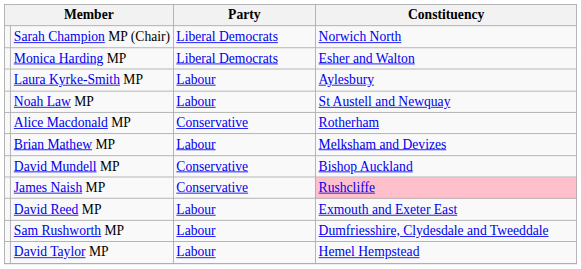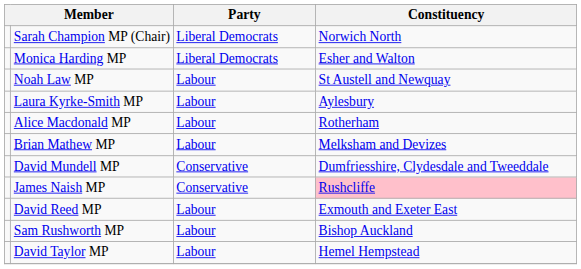rows swapped: (78, 79) <-> (54, 101)
(212, 123) Conservative -> (196, 123) Labour
(366, 166) Bishop Auckland -> (434, 166) Dumfriesshire, Clydesdale and Tweeddale
(434, 230) Dumfriesshire, Clydesdale and Tweeddale -> (366, 230) Bishop Auckland
